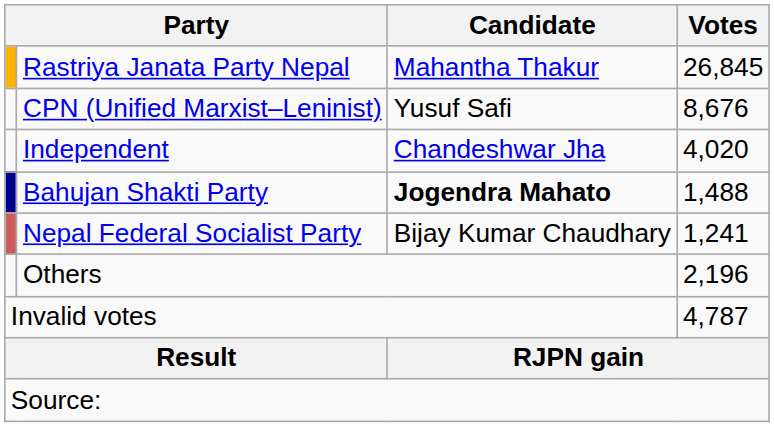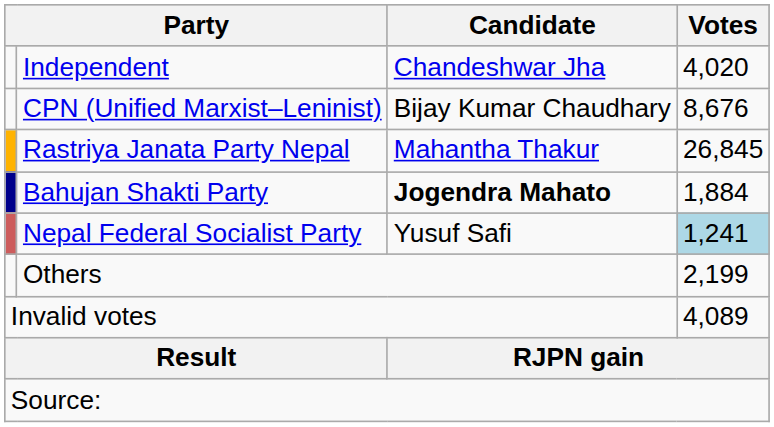rows swapped: (186, 66) <-> (96, 150)
(453, 108) Yusuf Safi -> (532, 108) Bijay Kumar Chaudhary
(716, 191) 1,488 -> (716, 191) 1,884
(532, 233) Bijay Kumar Chaudhary -> (453, 233) Yusuf Safi
(716, 233) no background -> (716, 233) lightblue background
(716, 274) 2,196 -> (716, 274) 2,199
(716, 316) 4,787 -> (716, 316) 4,089
